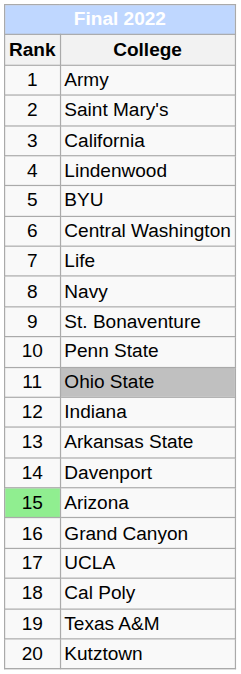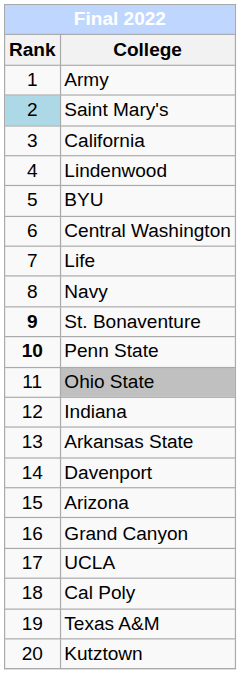(32, 110) no background -> (32, 110) lightblue background
(32, 321) normal -> (32, 321) bold
(32, 351) normal -> (32, 351) bold
(32, 502) lightgreen background -> (32, 502) no background
